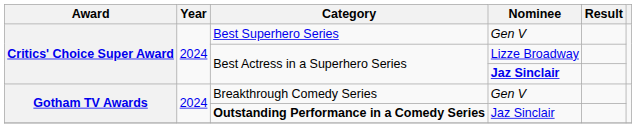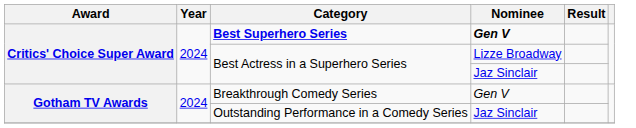(276, 34) normal -> (280, 34) bold
(508, 34) normal -> (492, 34) bold
(525, 73) bold -> (505, 73) normal
(349, 113) bold -> (340, 113) normal
